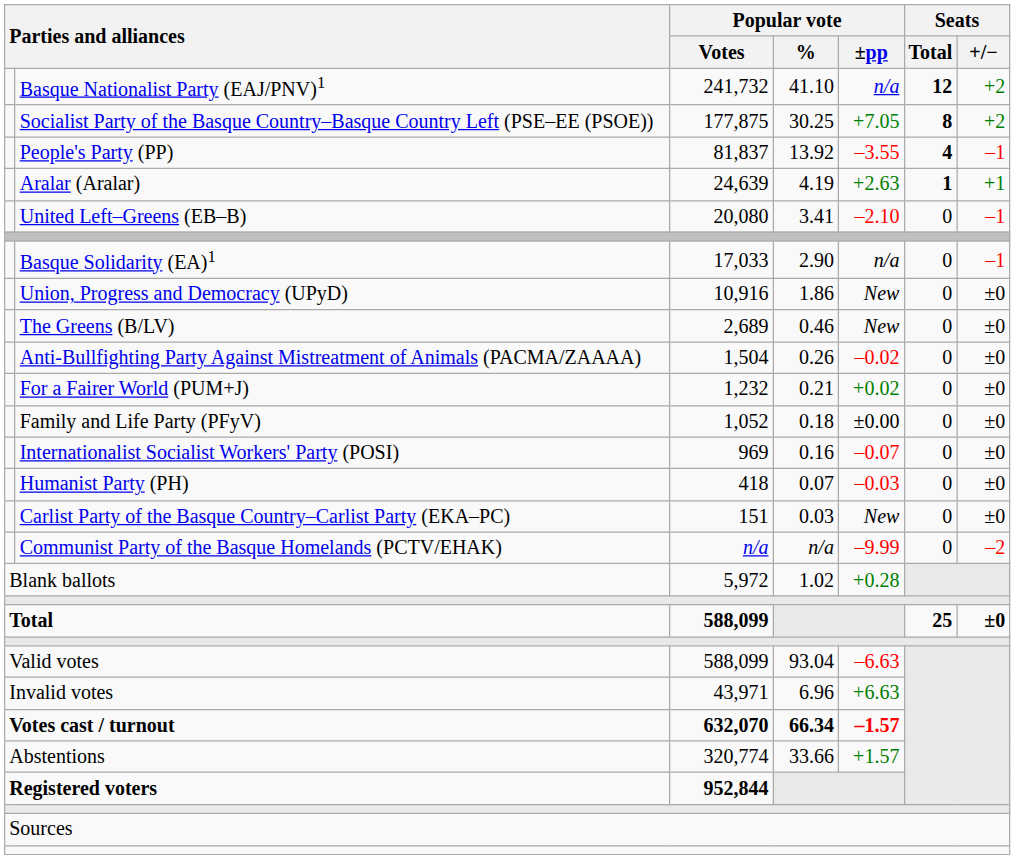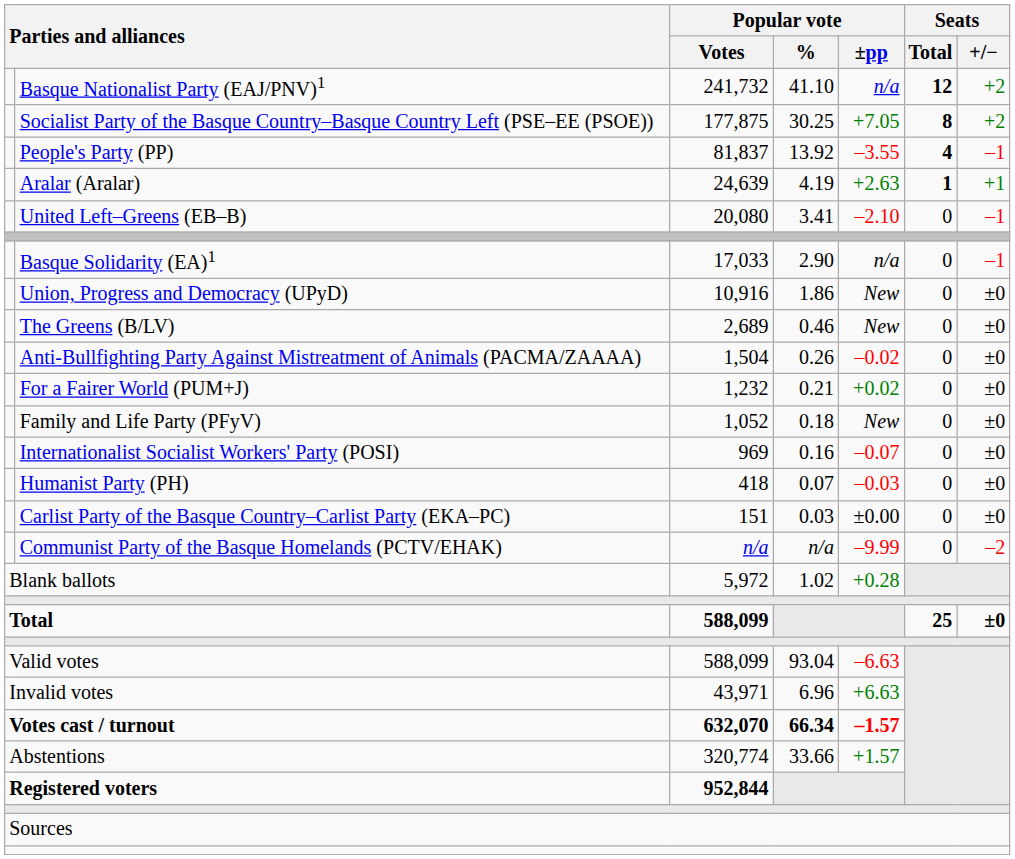(876, 421) ±0.00 -> (882, 421) New
(882, 516) New -> (876, 516) ±0.00
